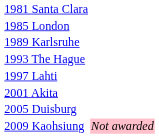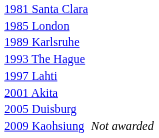(122, 126) pink background -> (122, 126) no background
